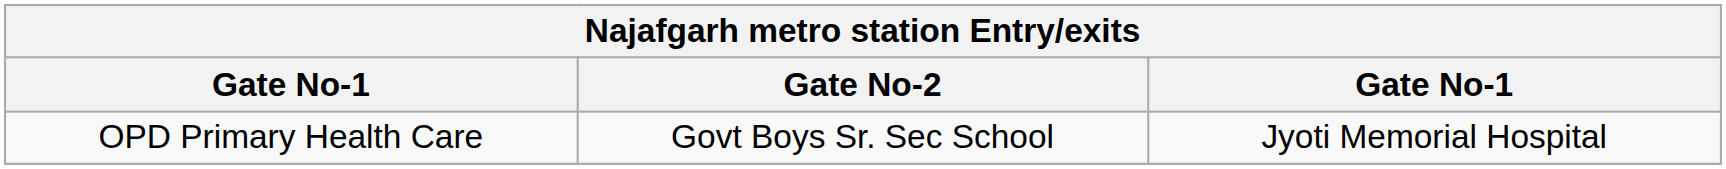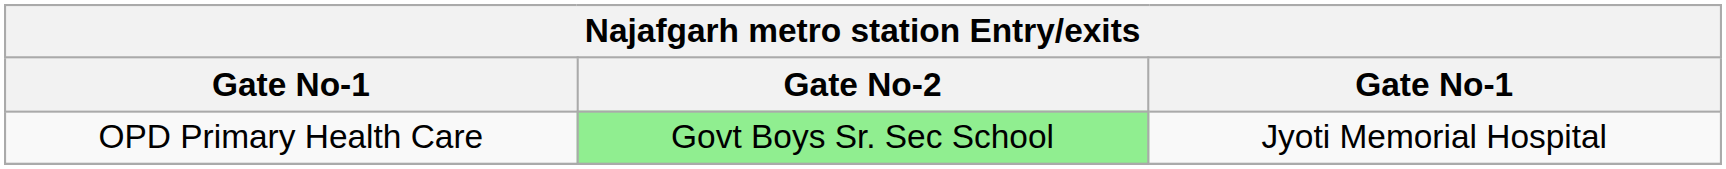(863, 137) no background -> (863, 137) lightgreen background
